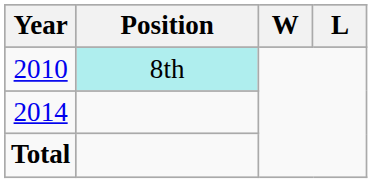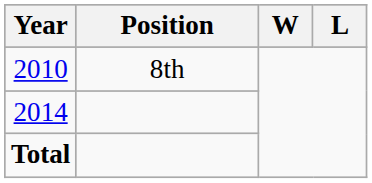(167, 68) paleturquoise background -> (167, 68) no background
